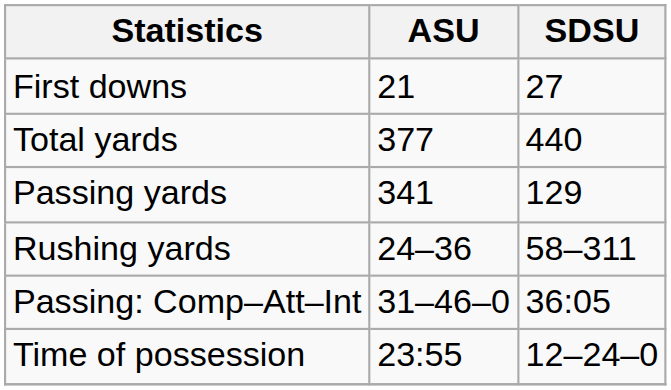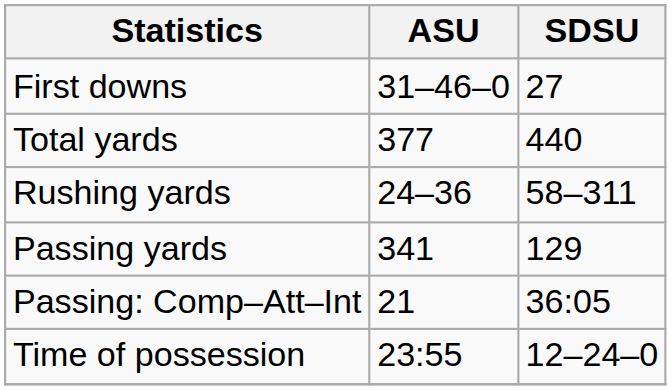(396, 85) 21 -> (444, 85) 31–46–0
rows swapped: (122, 247) <-> (120, 193)
(444, 301) 31–46–0 -> (396, 301) 21
